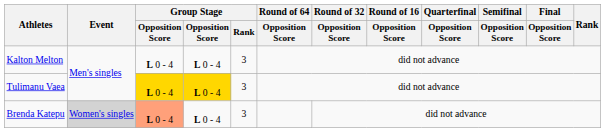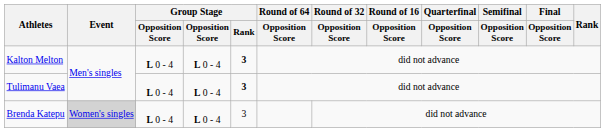(244, 60) normal -> (244, 60) bold
(160, 93) gold background -> (160, 93) no background
(207, 93) gold background -> (207, 93) no background
(244, 87) normal -> (244, 87) bold
(160, 120) lightsalmon background -> (160, 120) no background
